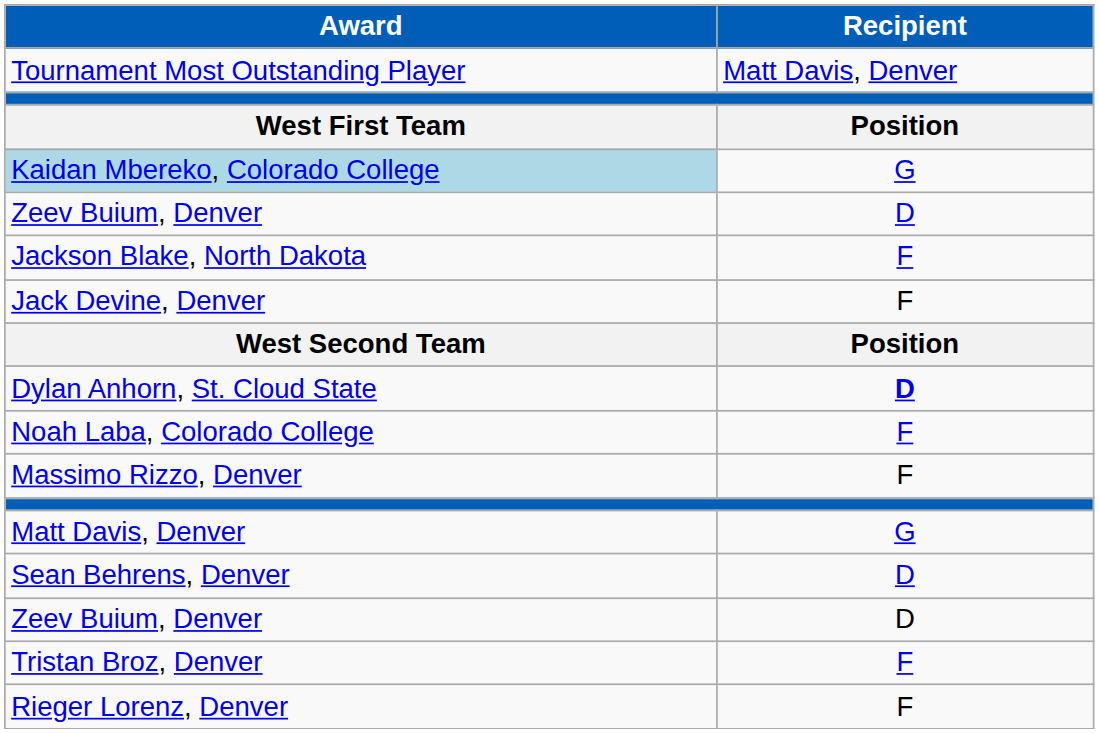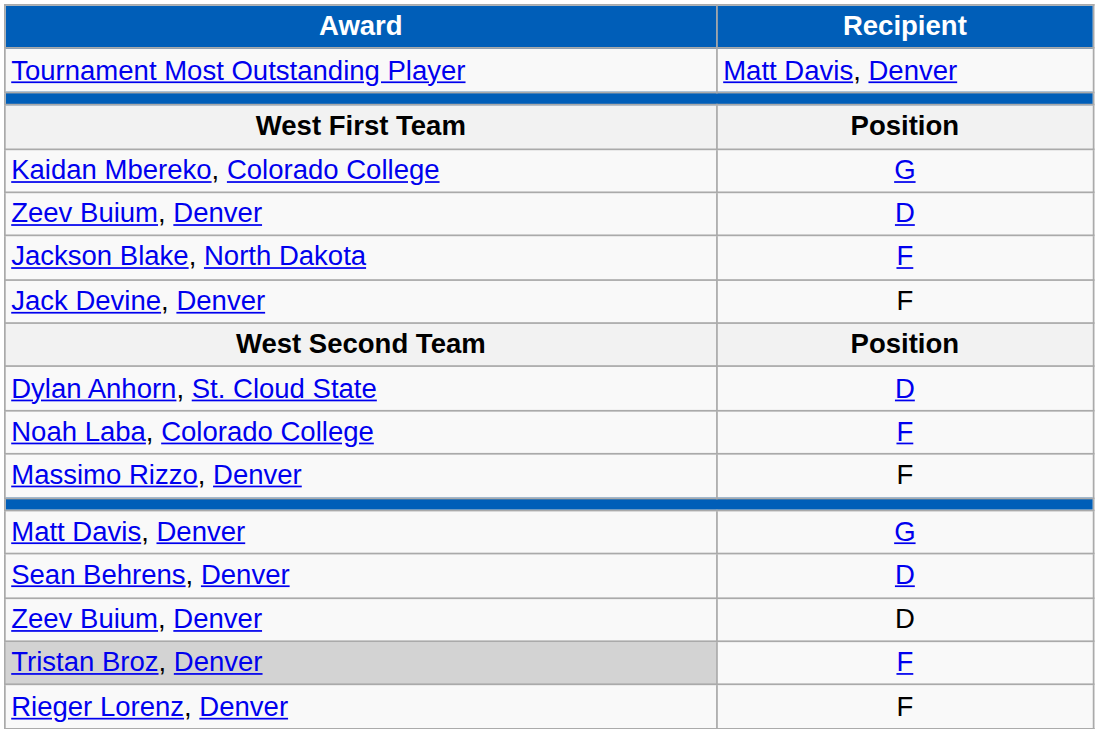(225, 169) lightblue background -> (225, 169) no background
(905, 388) bold -> (905, 388) normal
(137, 662) no background -> (137, 662) lightgrey background
